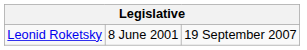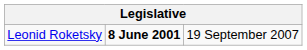(143, 34) normal -> (144, 34) bold
